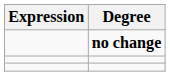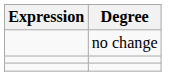(127, 42) bold -> (125, 42) normal
